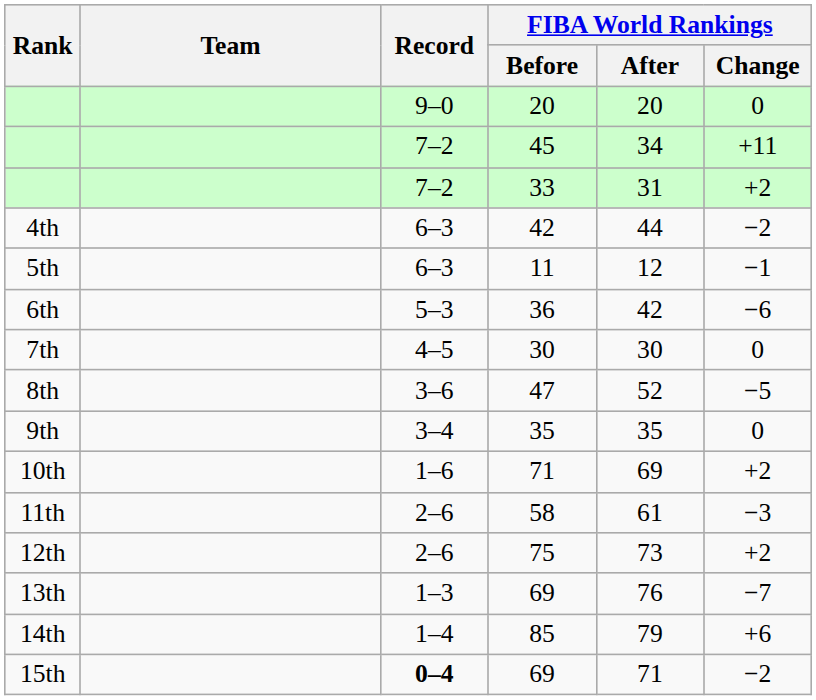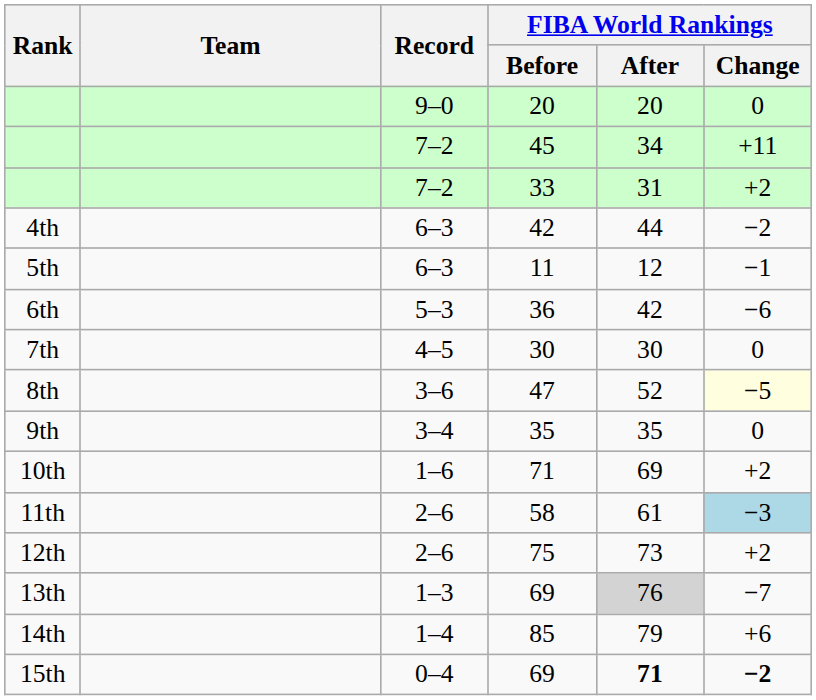(758, 390) no background -> (758, 390) lightyellow background
(758, 512) no background -> (758, 512) lightblue background
(650, 593) no background -> (650, 593) lightgrey background
(434, 674) bold -> (434, 674) normal
(650, 674) normal -> (650, 674) bold
(758, 674) normal -> (758, 674) bold
